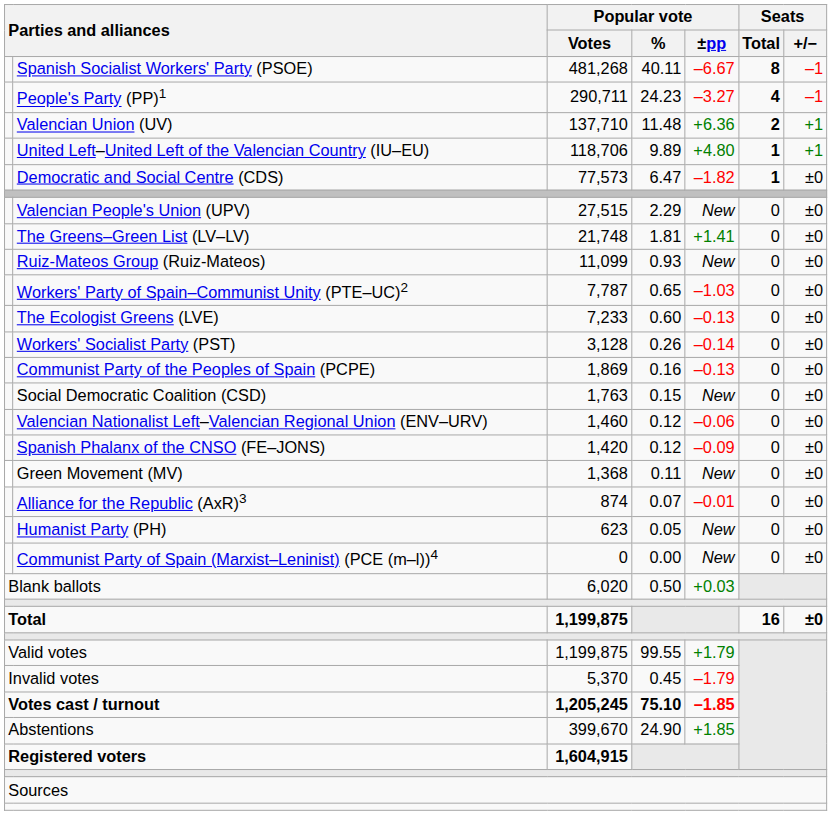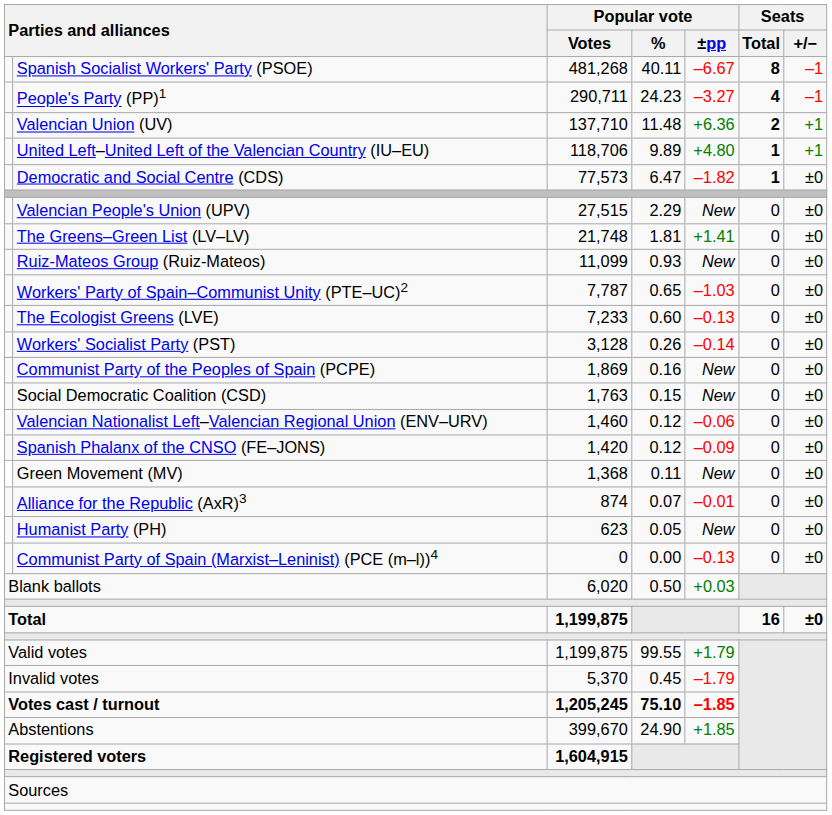(714, 370) –0.13 -> (718, 370) New
(718, 558) New -> (714, 558) –0.13
